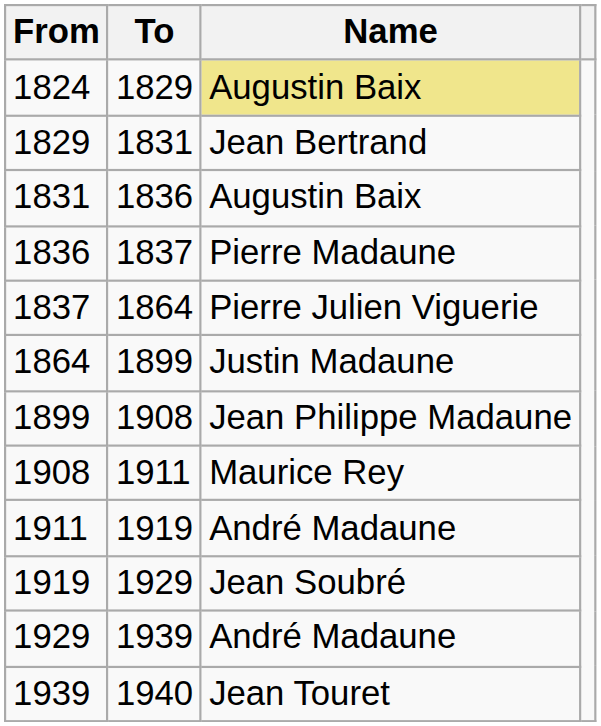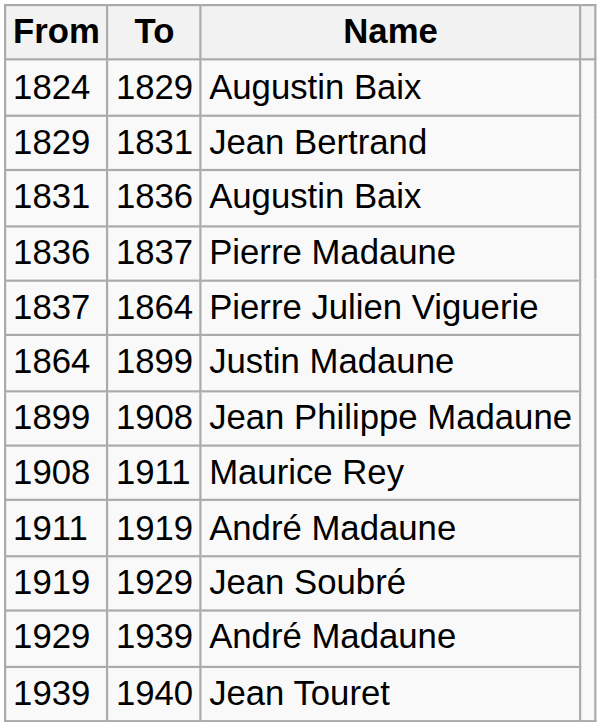(315, 87) khaki background -> (315, 87) no background
